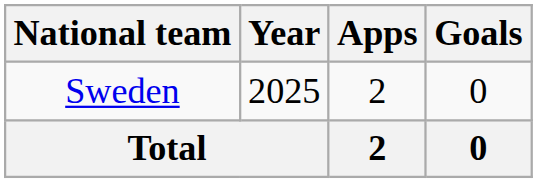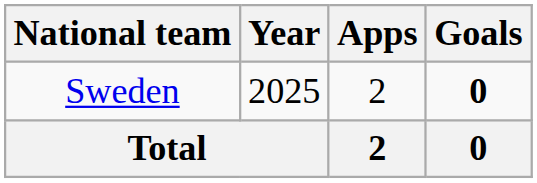(478, 90) normal -> (478, 90) bold
